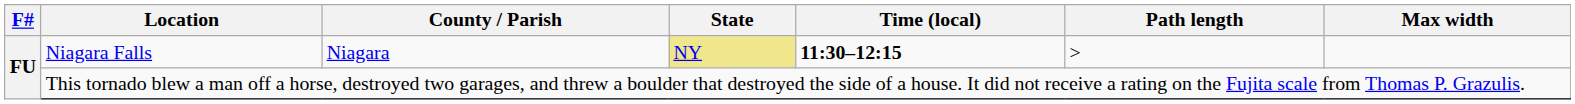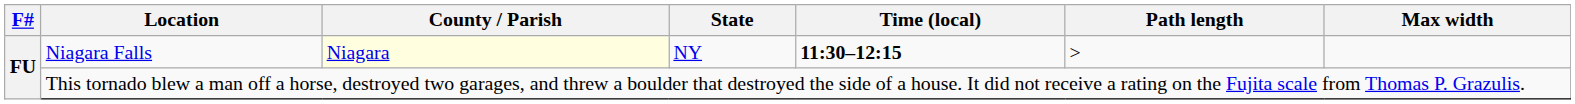(358, 51) no background -> (358, 51) lightyellow background
(688, 51) khaki background -> (688, 51) no background
